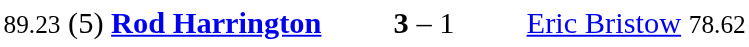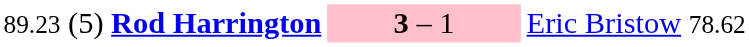(424, 22) no background -> (424, 22) pink background
